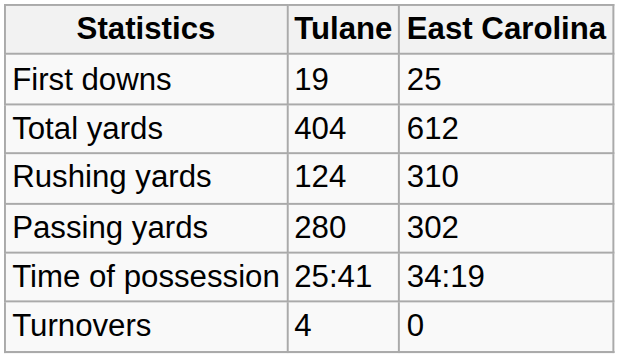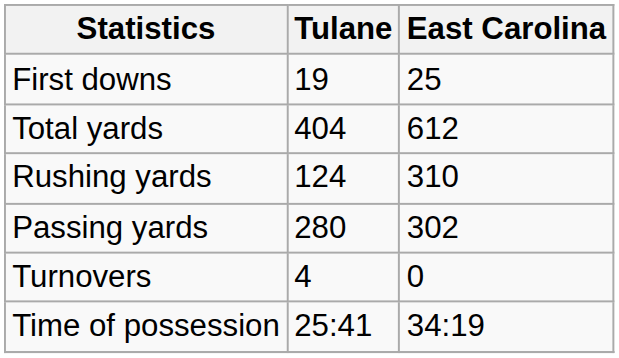rows swapped: (82, 326) <-> (146, 276)
